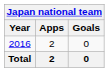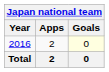(86, 43) no background -> (86, 43) lightyellow background
